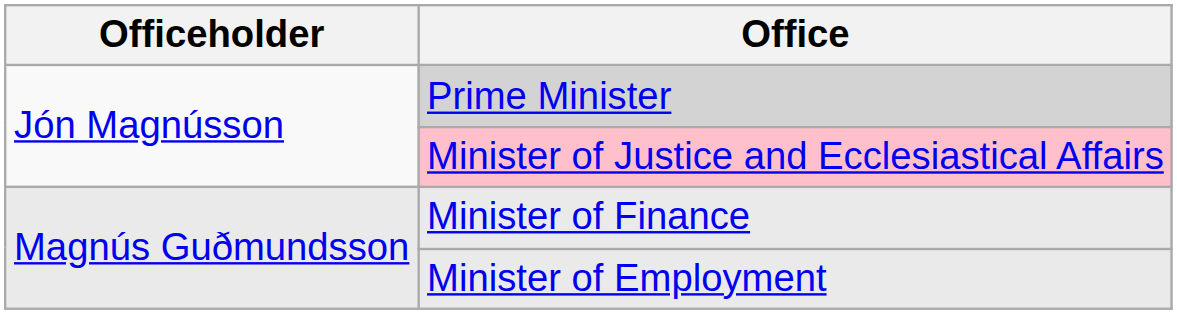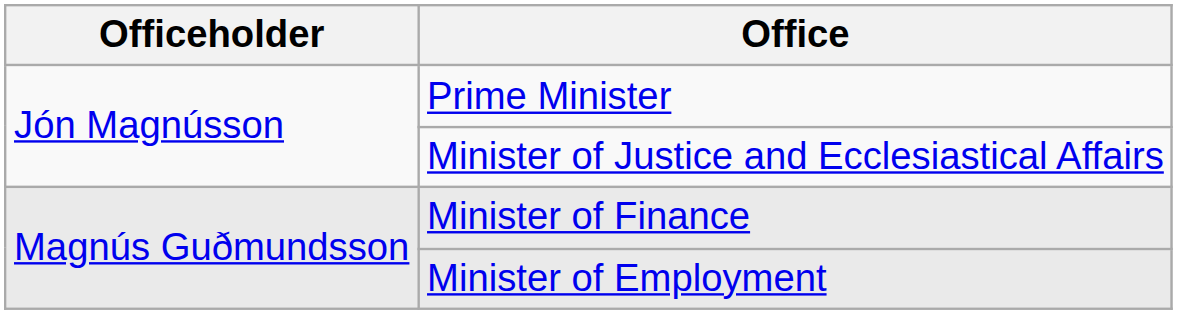(549, 95) lightgrey background -> (549, 95) no background
(795, 156) pink background -> (795, 156) no background
